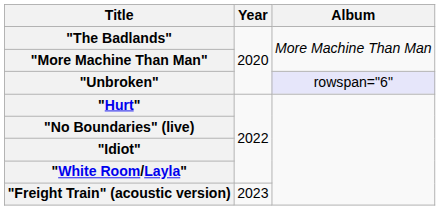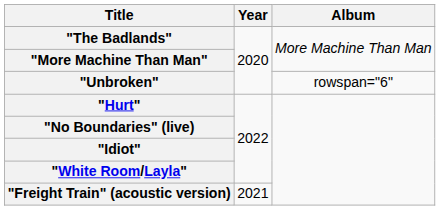(353, 82) lavender background -> (353, 82) no background
(253, 194) 2023 -> (253, 194) 2021
